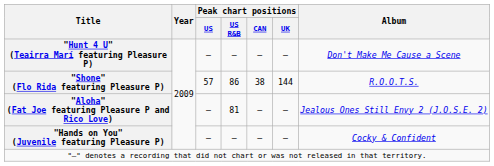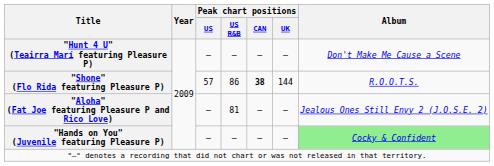(260, 83) normal -> (260, 83) bold
(394, 138) no background -> (394, 138) lightgreen background
